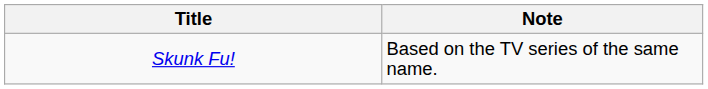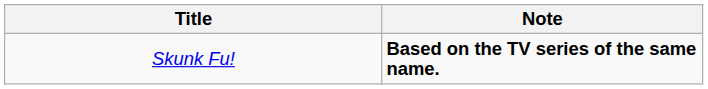(533, 58) normal -> (541, 58) bold
